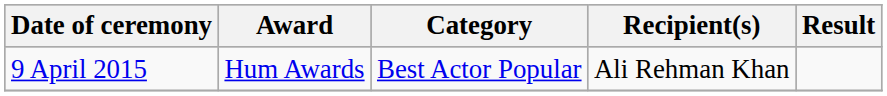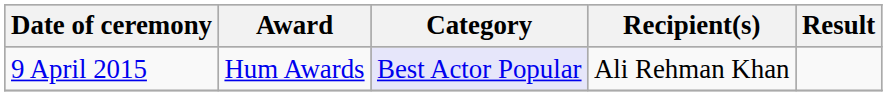(479, 68) no background -> (479, 68) lavender background
